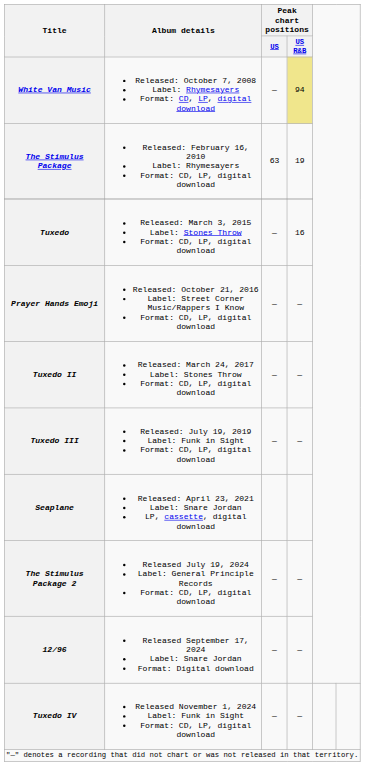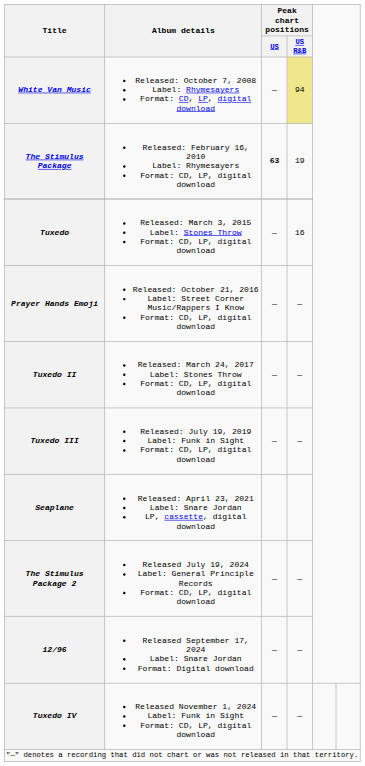(274, 161) normal -> (274, 161) bold
